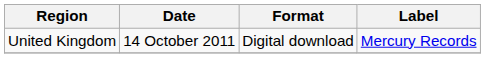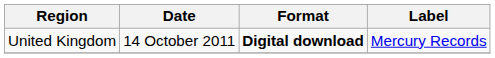(298, 40) normal -> (303, 40) bold
